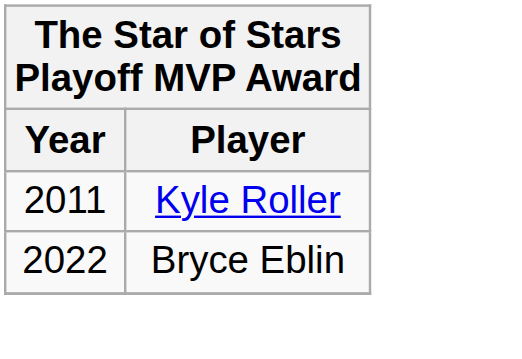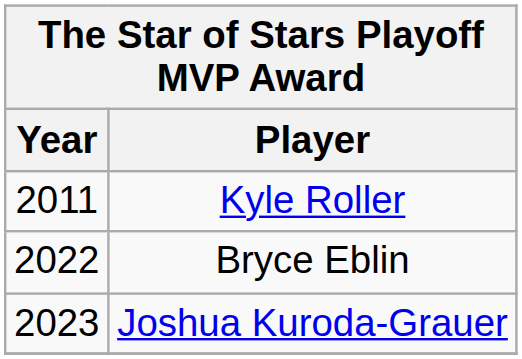+ row: (312, 322)
